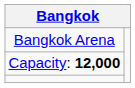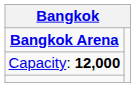(64, 39) normal -> (64, 39) bold
